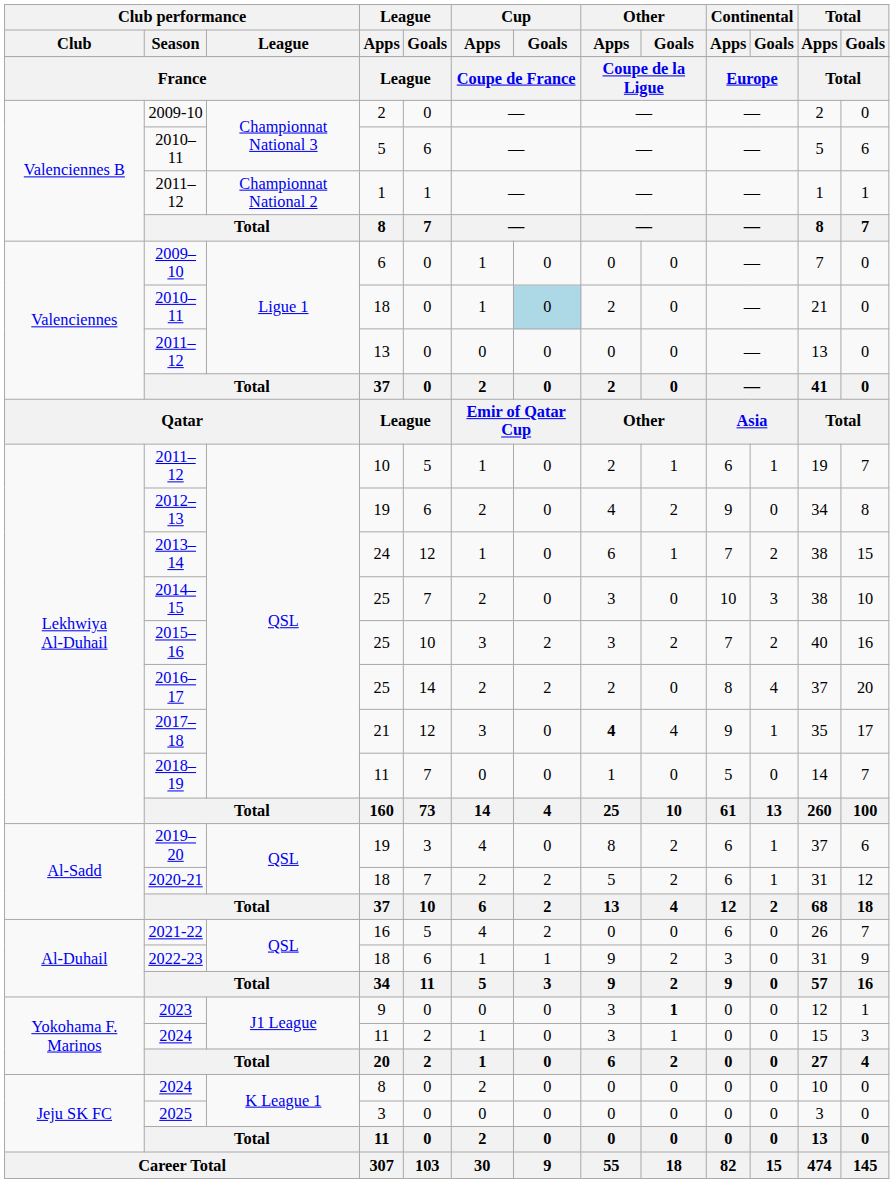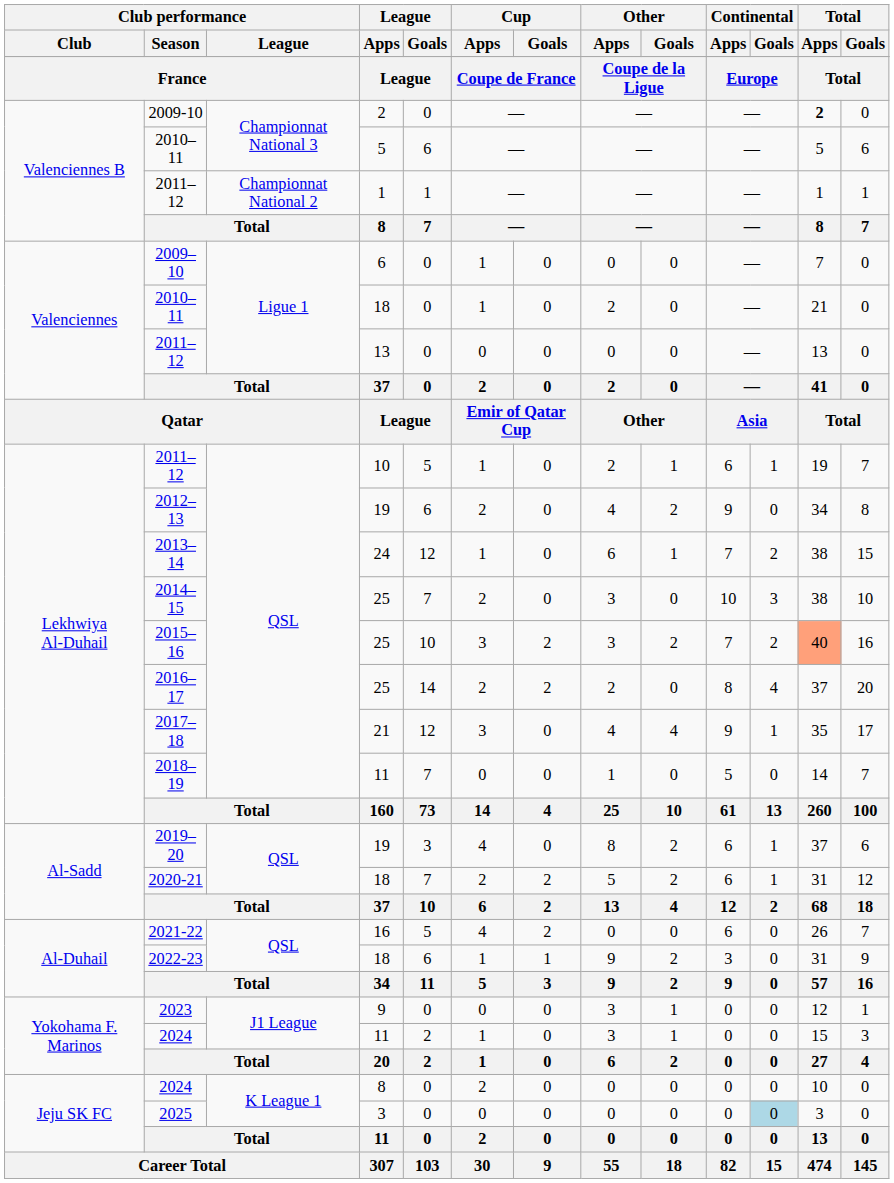(819, 113) normal -> (819, 113) bold
(547, 307) lightblue background -> (547, 307) no background
(819, 642) no background -> (819, 642) lightsalmon background
(611, 731) bold -> (611, 731) normal
(674, 1010) bold -> (674, 1010) normal
(774, 1113) no background -> (774, 1113) lightblue background
